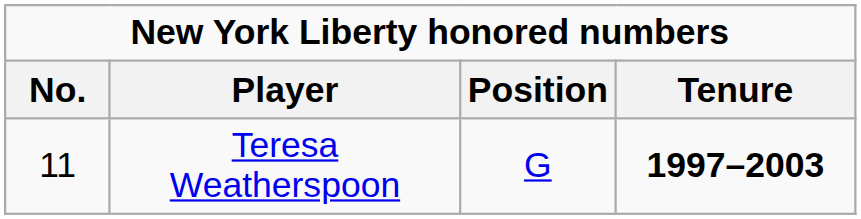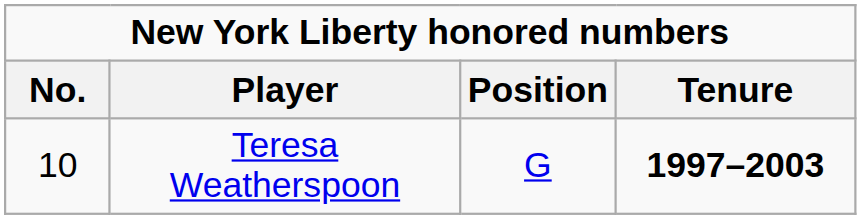(58, 165) 11 -> (58, 165) 10
